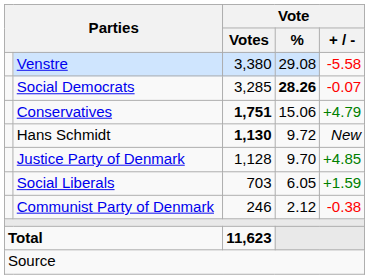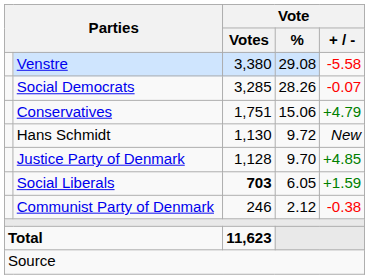(297, 87) bold -> (297, 87) normal
(253, 111) bold -> (253, 111) normal
(253, 135) bold -> (253, 135) normal
(259, 183) normal -> (259, 183) bold
